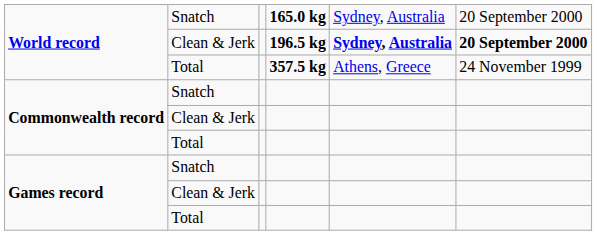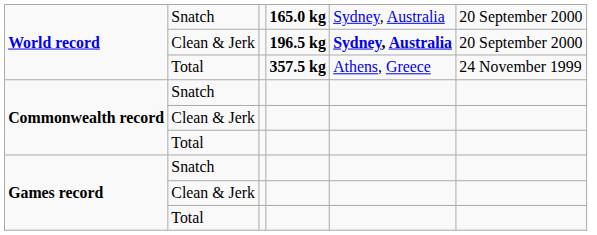(523, 42) bold -> (521, 42) normal
